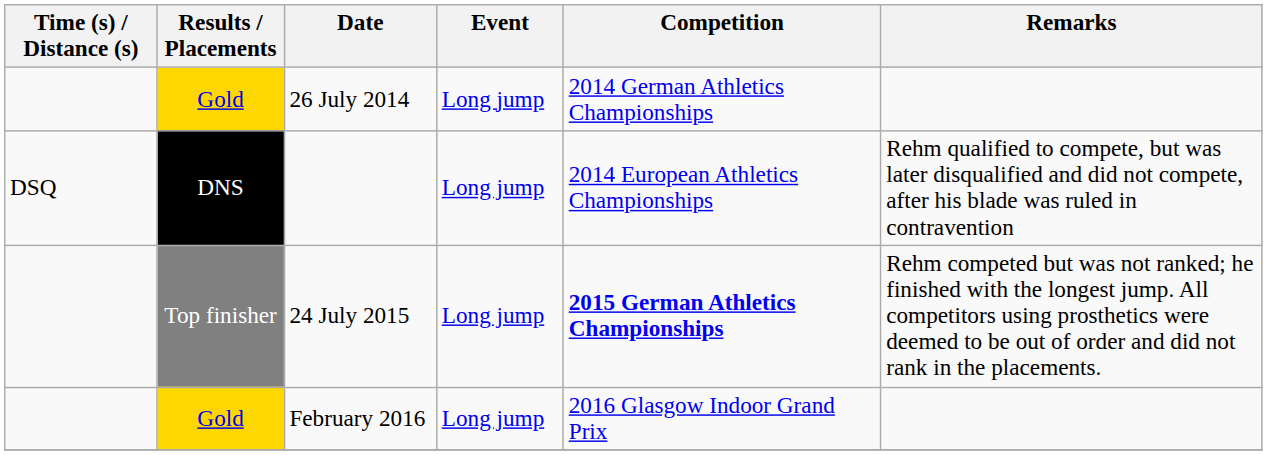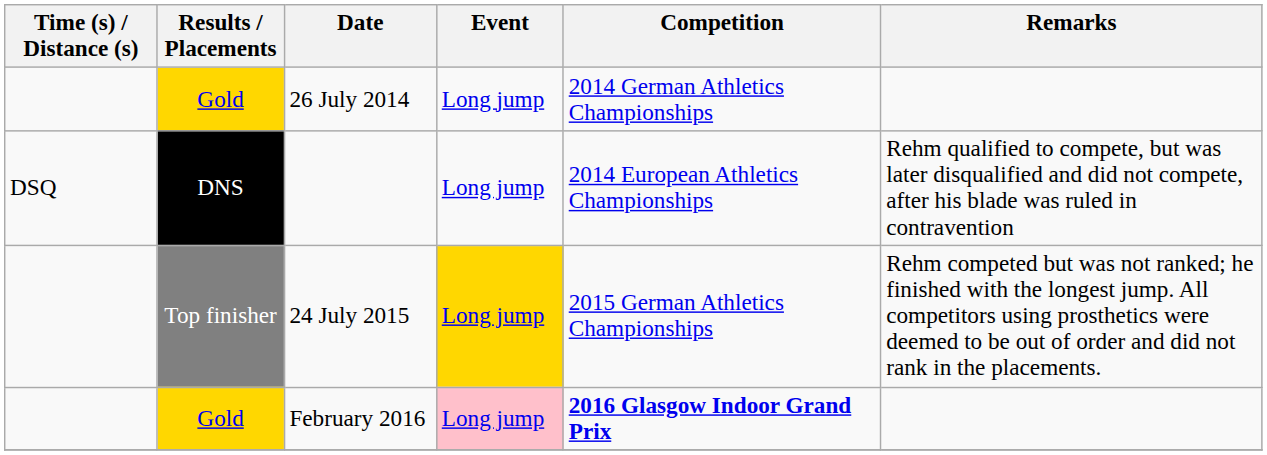(493, 315) no background -> (493, 315) gold background
(682, 315) bold -> (676, 315) normal
(493, 418) no background -> (493, 418) pink background
(702, 418) normal -> (710, 418) bold
